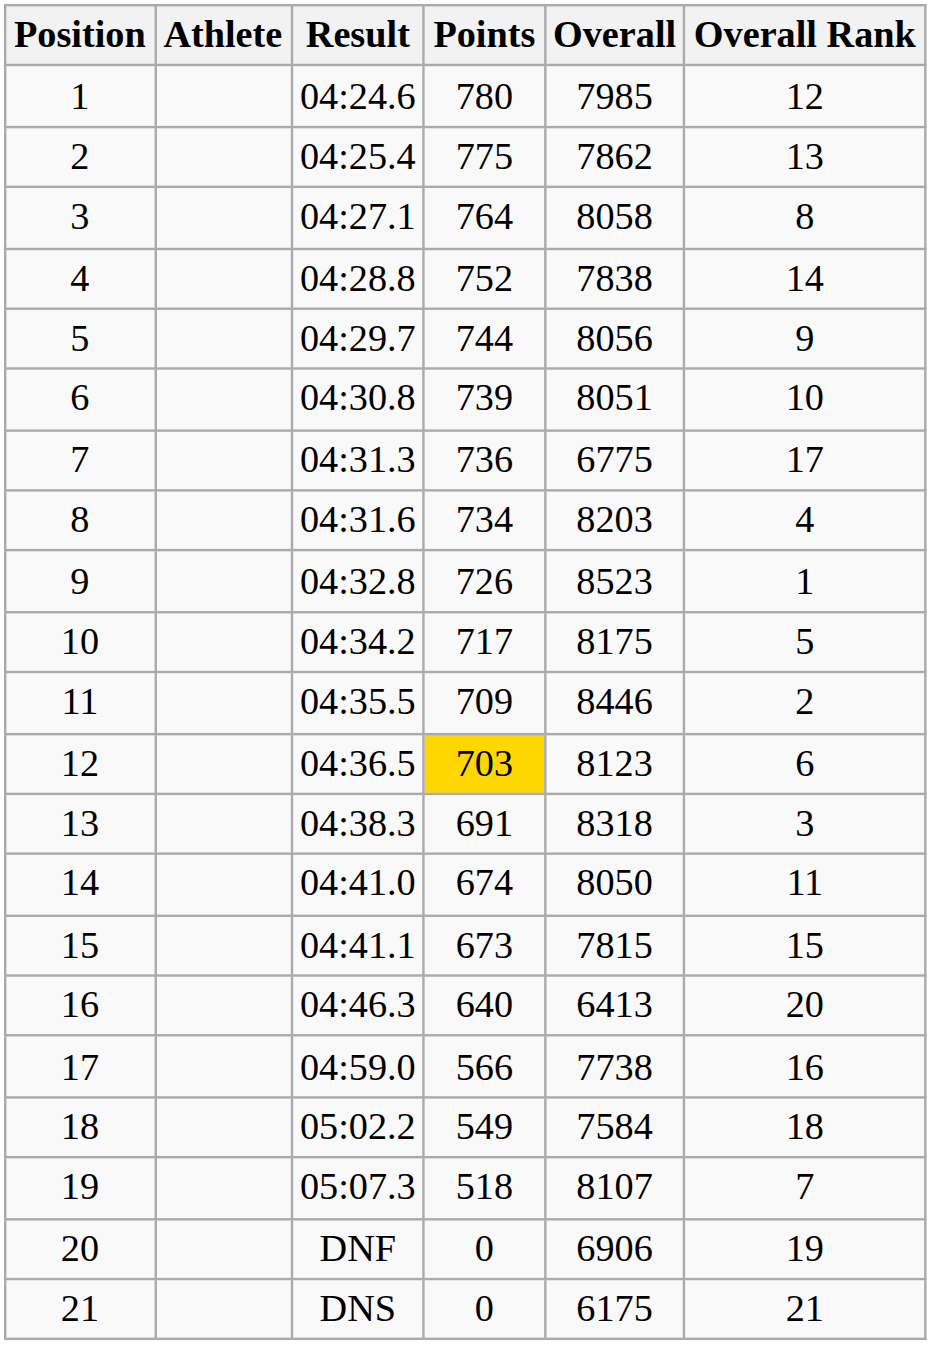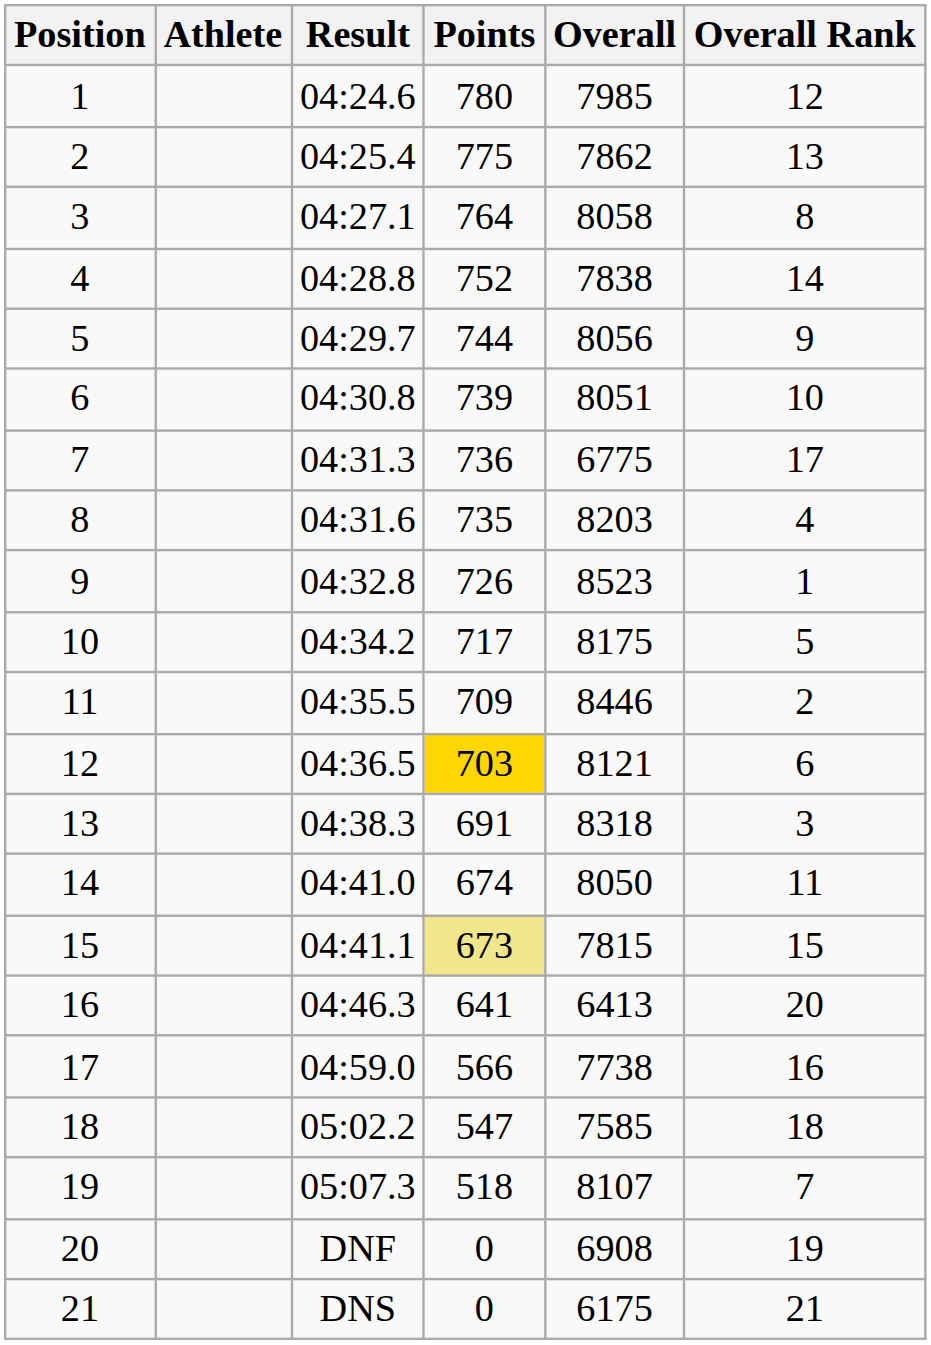(484, 519) 734 -> (484, 519) 735
(615, 762) 8123 -> (615, 762) 8121
(484, 944) no background -> (484, 944) khaki background
(484, 1005) 640 -> (484, 1005) 641
(484, 1126) 549 -> (484, 1126) 547
(615, 1126) 7584 -> (615, 1126) 7585
(615, 1247) 6906 -> (615, 1247) 6908
